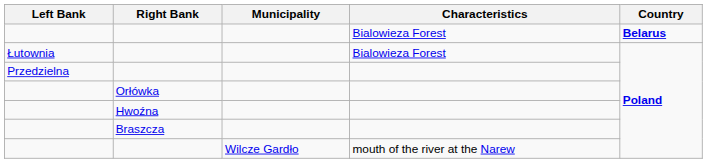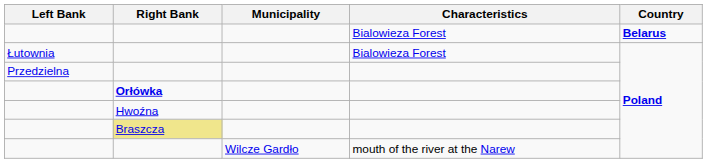(137, 91) normal -> (139, 91) bold
(140, 129) no background -> (140, 129) khaki background
